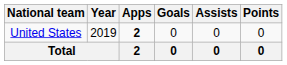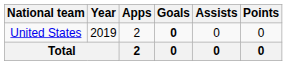(137, 32) bold -> (137, 32) normal
(174, 32) normal -> (174, 32) bold
